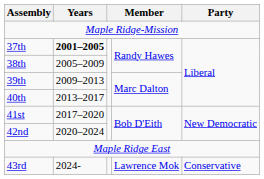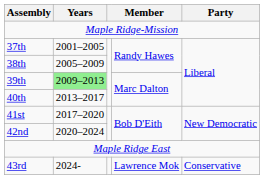(80, 47) bold -> (80, 47) normal
(80, 81) no background -> (80, 81) lightgreen background
